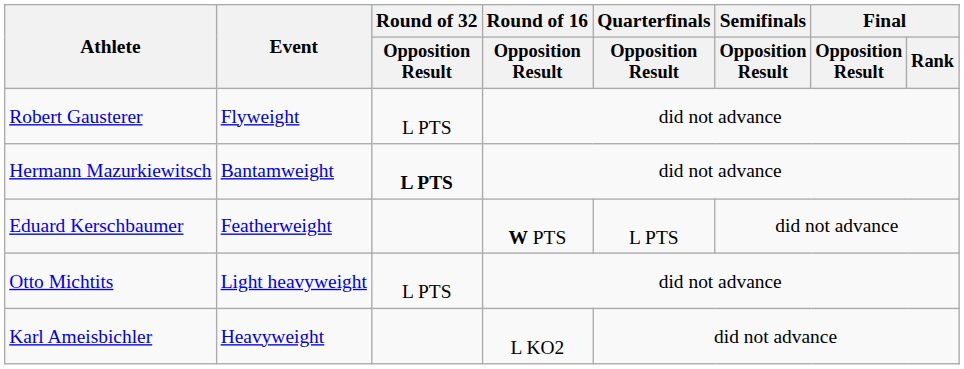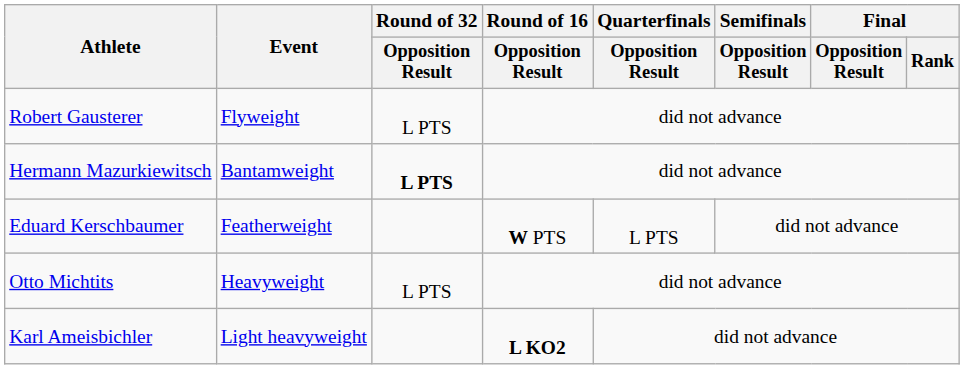(294, 281) Light heavyweight -> (272, 281) Heavyweight
(272, 336) Heavyweight -> (294, 336) Light heavyweight
(537, 347) normal -> (537, 347) bold
